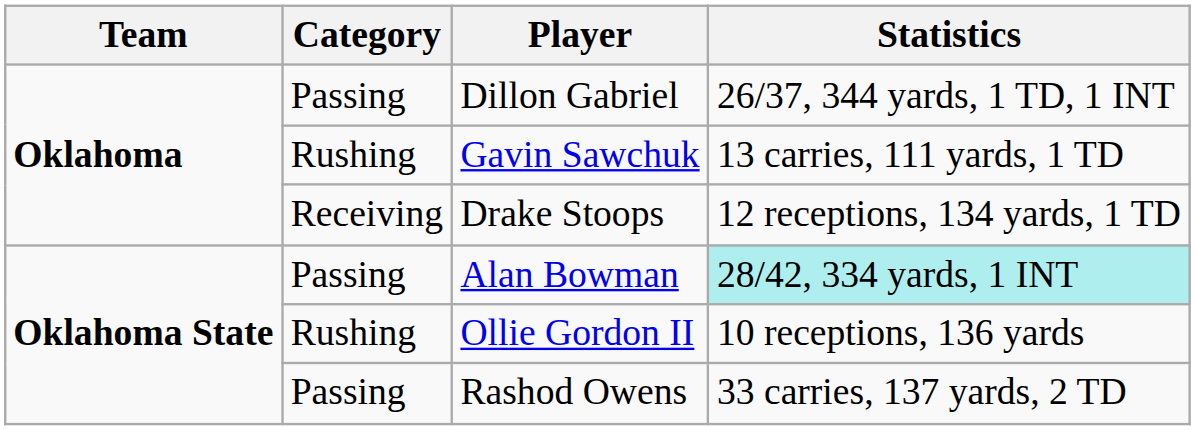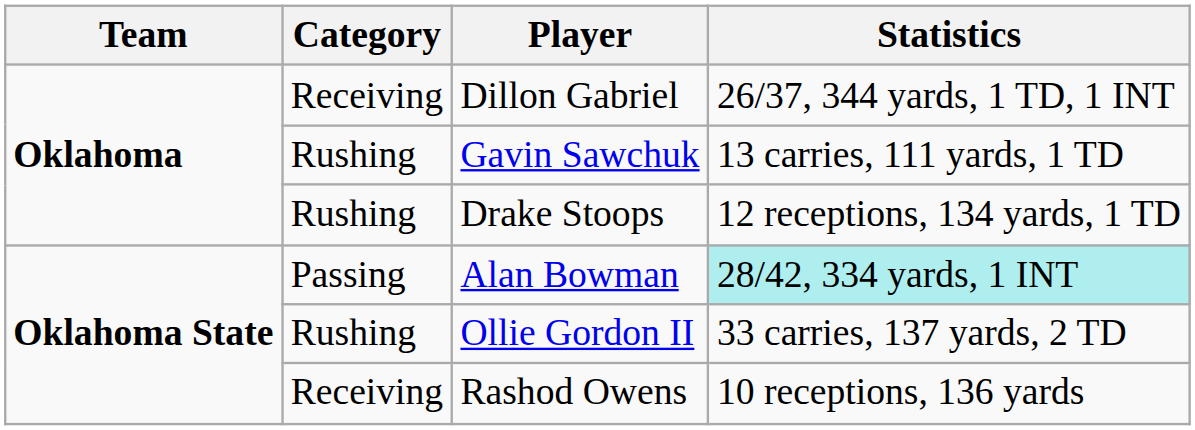(348, 94) Passing -> (367, 94) Receiving
(367, 213) Receiving -> (353, 213) Rushing
(901, 333) 10 receptions, 136 yards -> (922, 333) 33 carries, 137 yards, 2 TD
(348, 392) Passing -> (367, 392) Receiving
(922, 392) 33 carries, 137 yards, 2 TD -> (901, 392) 10 receptions, 136 yards
